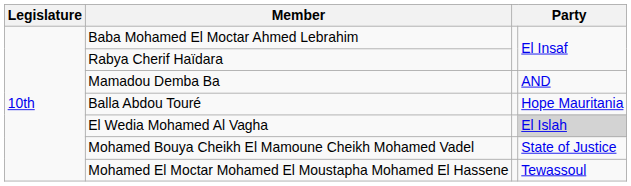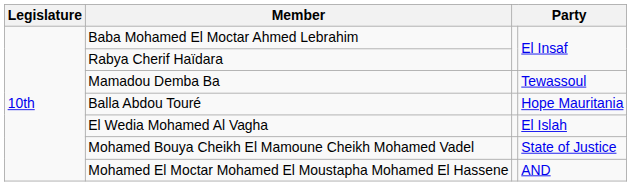(536, 81) AND -> (554, 81) Tewassoul
(544, 125) lightgrey background -> (544, 125) no background
(554, 170) Tewassoul -> (536, 170) AND
